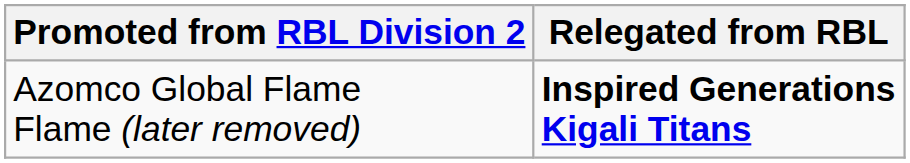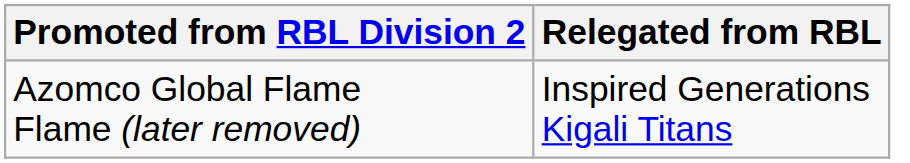(719, 108) bold -> (706, 108) normal
